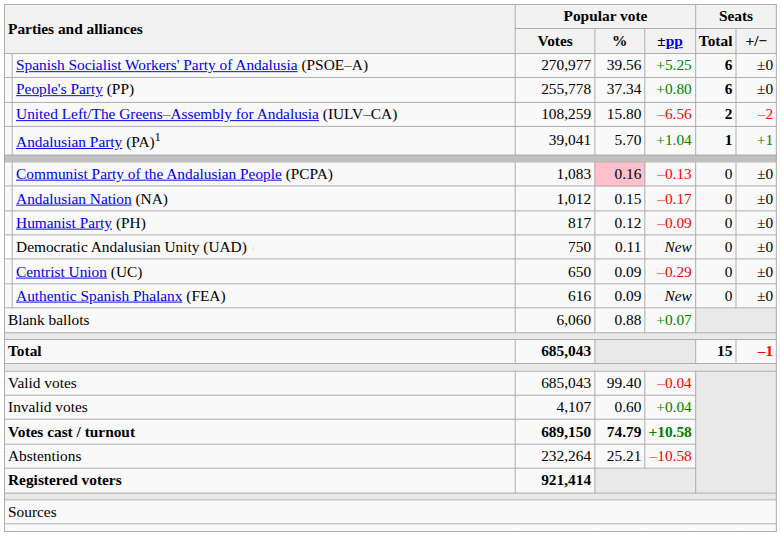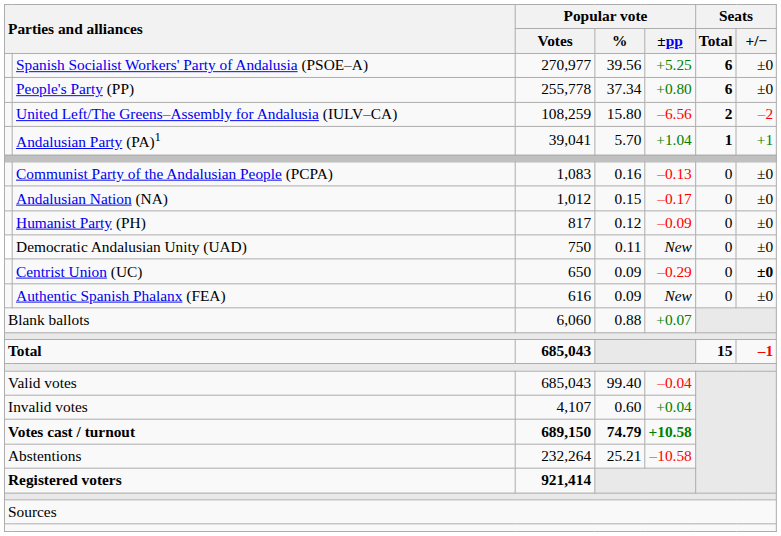(628, 174) pink background -> (628, 174) no background
(765, 271) normal -> (765, 271) bold
